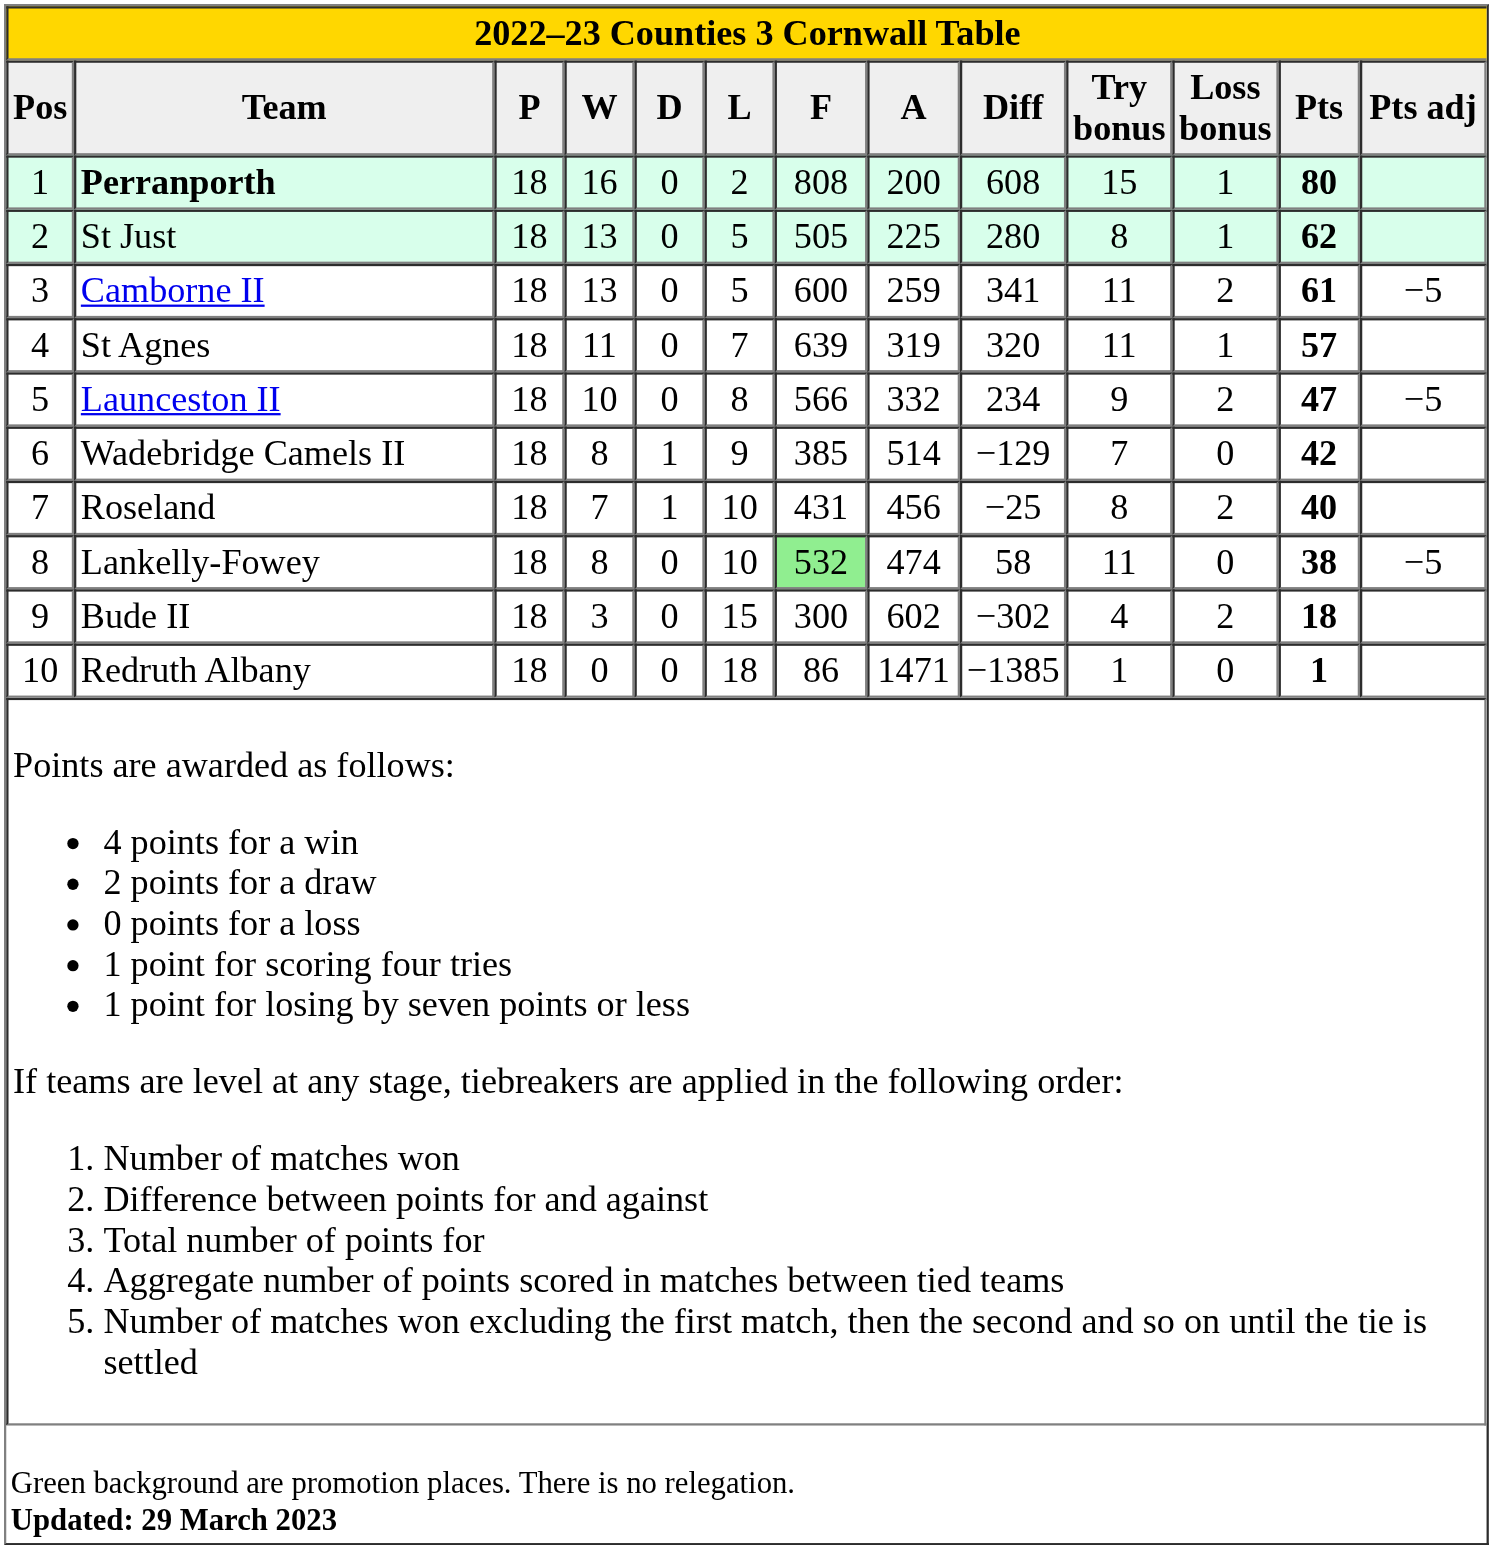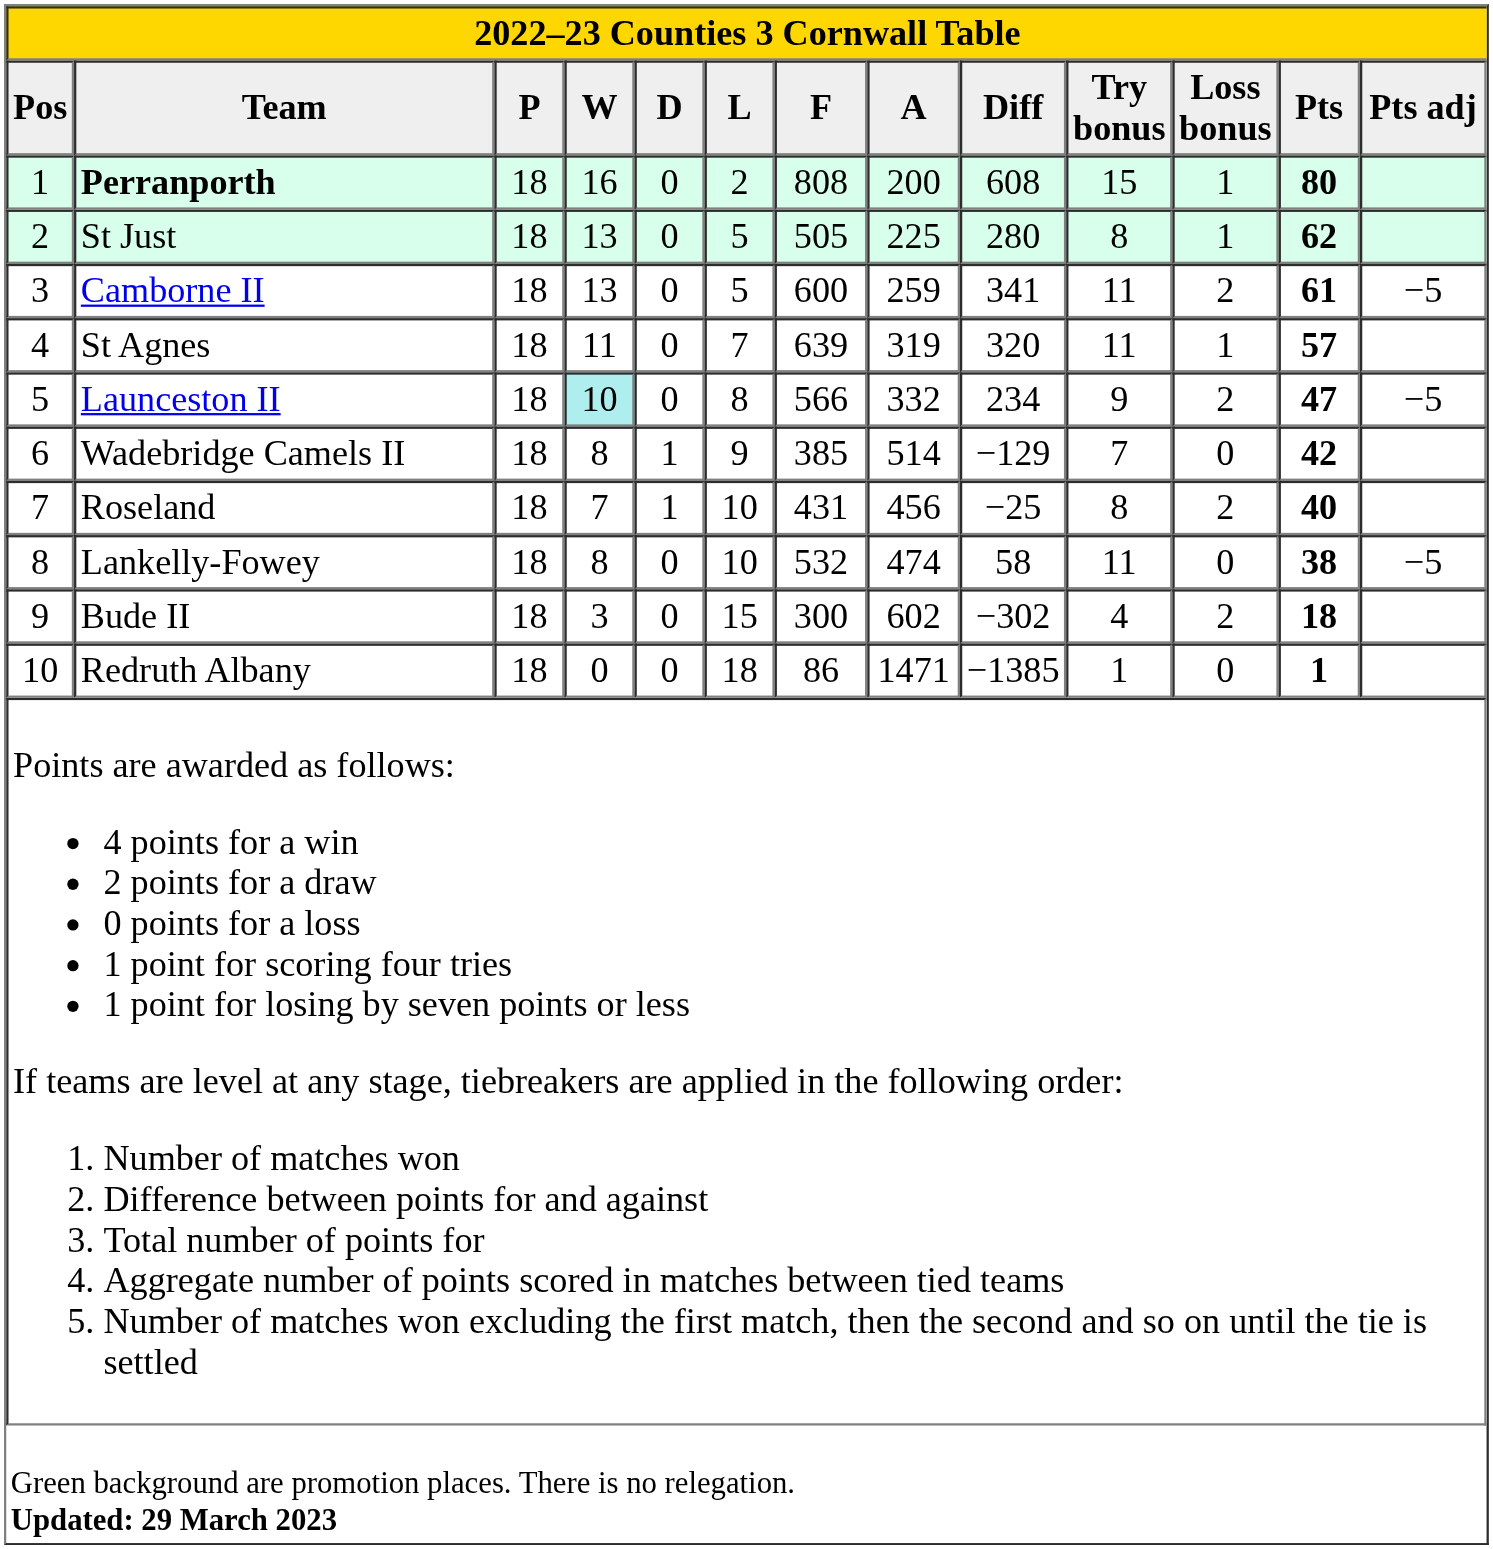(600, 398) no background -> (600, 398) paleturquoise background
(821, 561) lightgreen background -> (821, 561) no background
